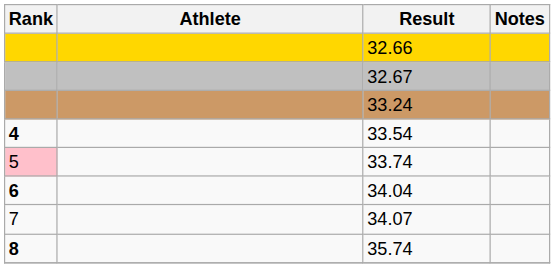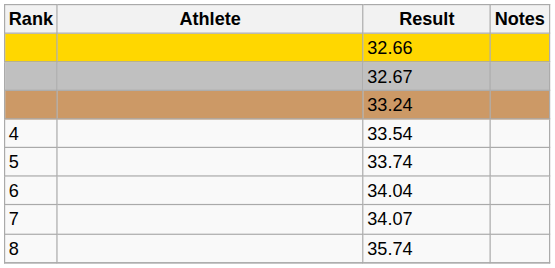(14, 134) bold -> (14, 134) normal
(14, 162) pink background -> (14, 162) no background
(14, 191) bold -> (14, 191) normal
(14, 248) bold -> (14, 248) normal
